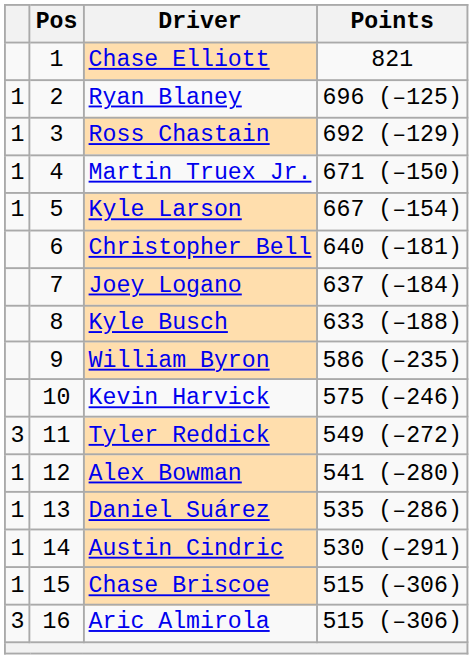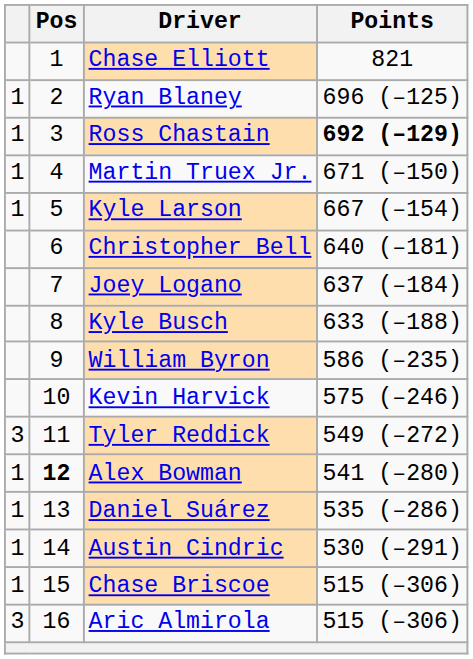(392, 136) normal -> (392, 136) bold
(57, 474) normal -> (57, 474) bold
